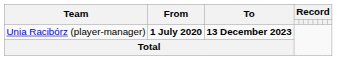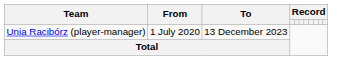(176, 32) bold -> (175, 32) normal
(249, 32) bold -> (246, 32) normal
